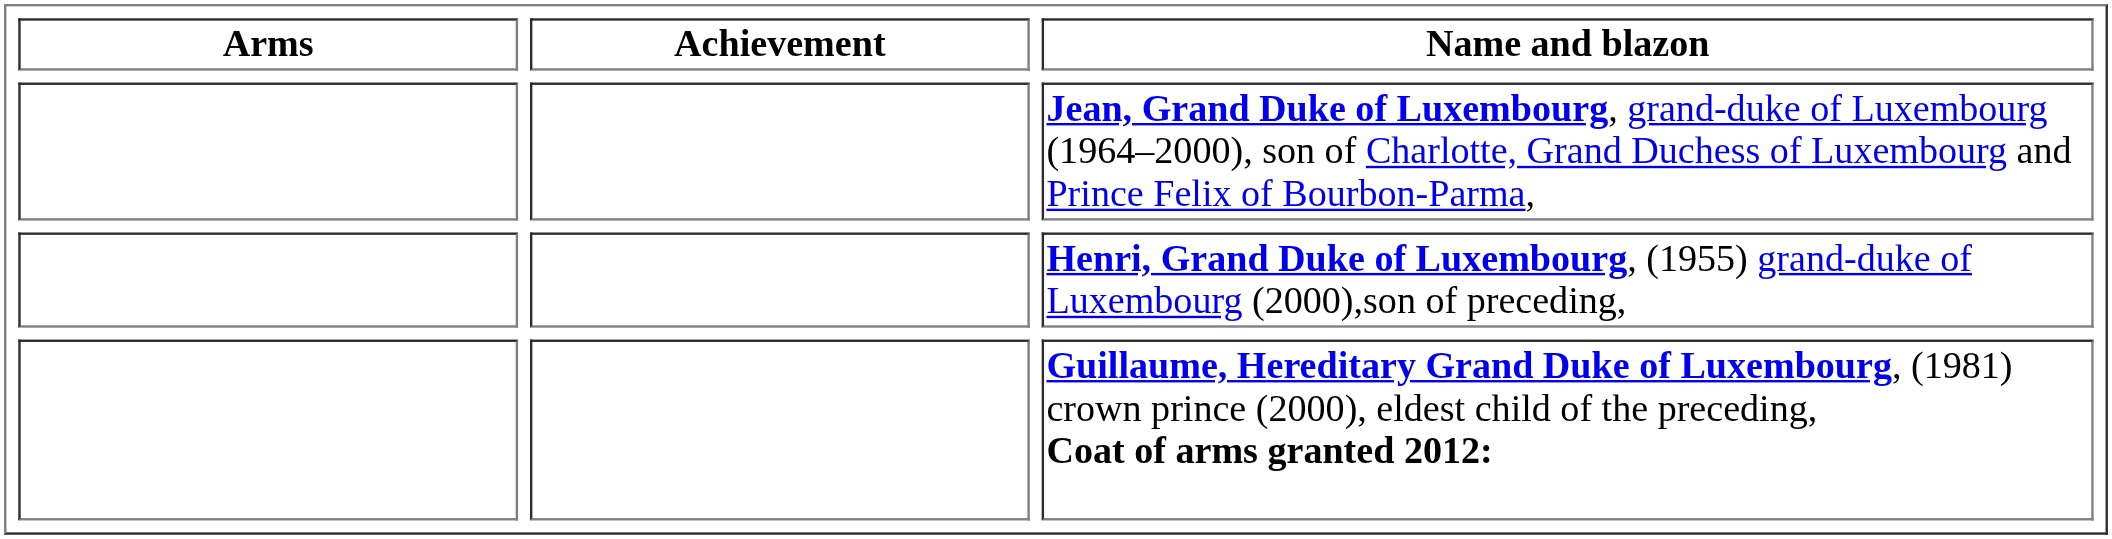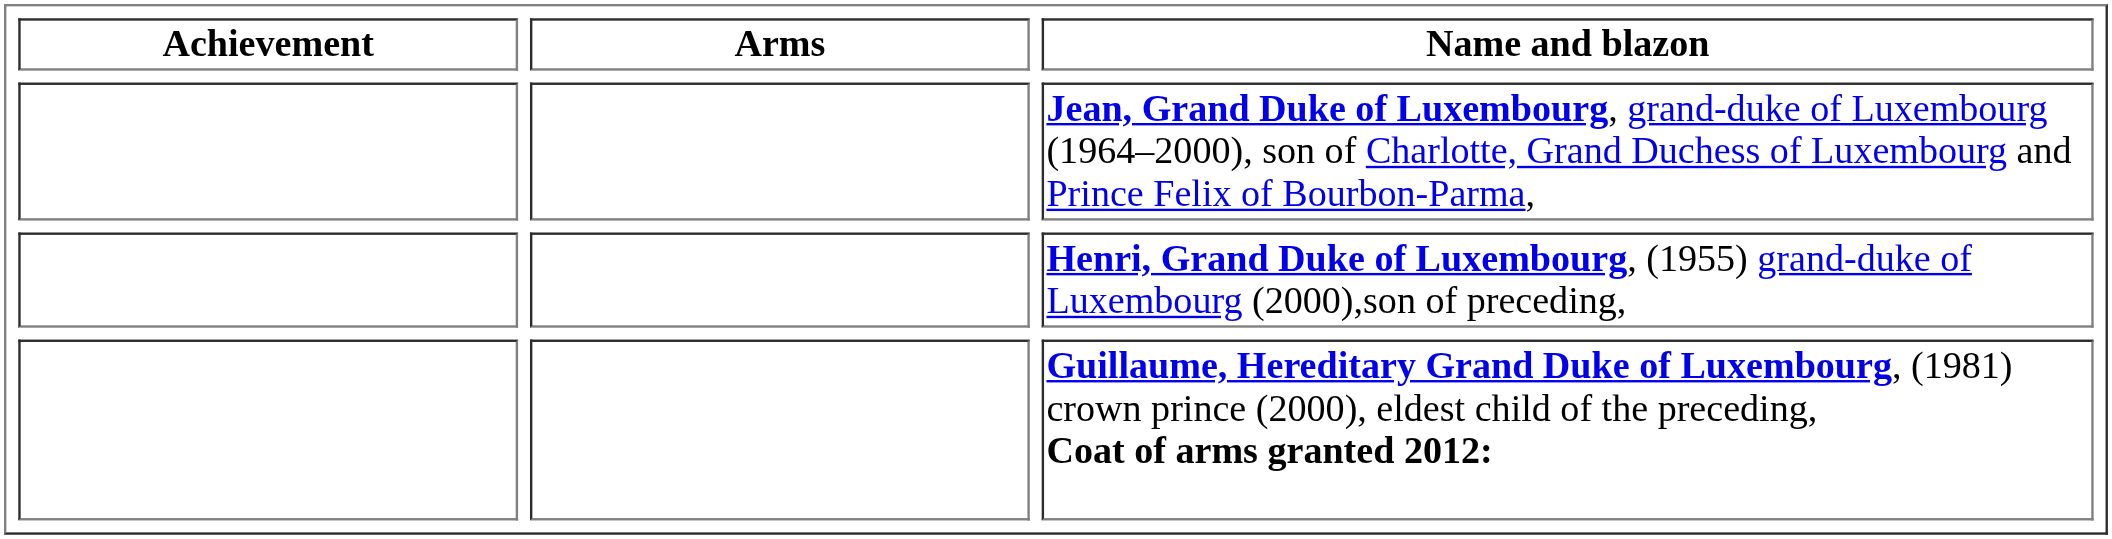columns swapped: (780, 43) <-> (268, 43)
